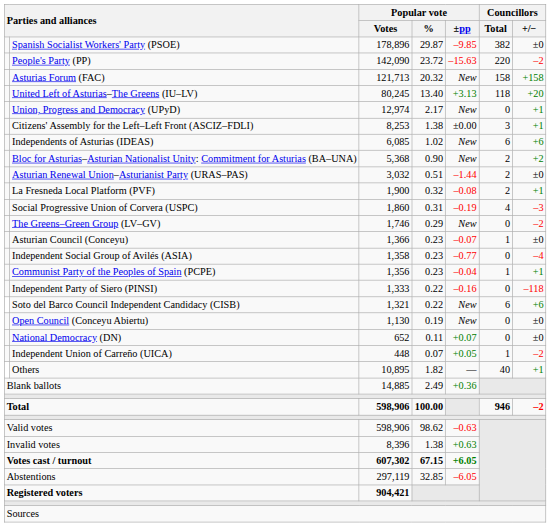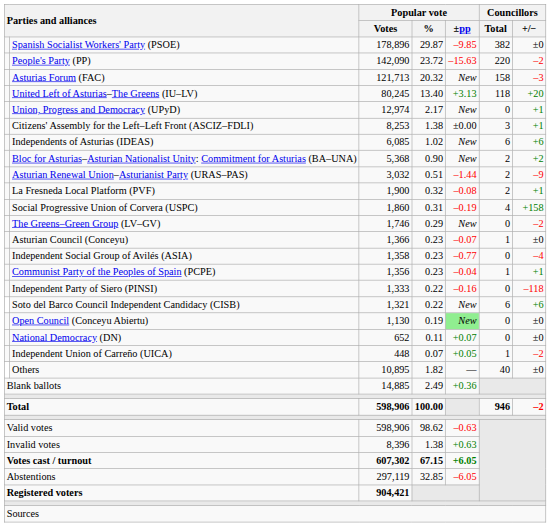(533, 77) +158 -> (538, 77) –3
(538, 175) ±0 -> (538, 175) –9
(538, 207) –3 -> (533, 207) +158
(467, 321) no background -> (467, 321) lightgreen background
(538, 369) +1 -> (538, 369) ±0
